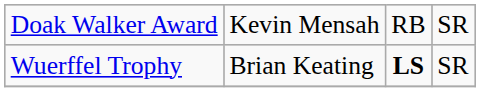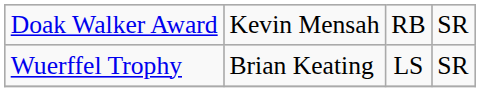(408, 65) bold -> (408, 65) normal
